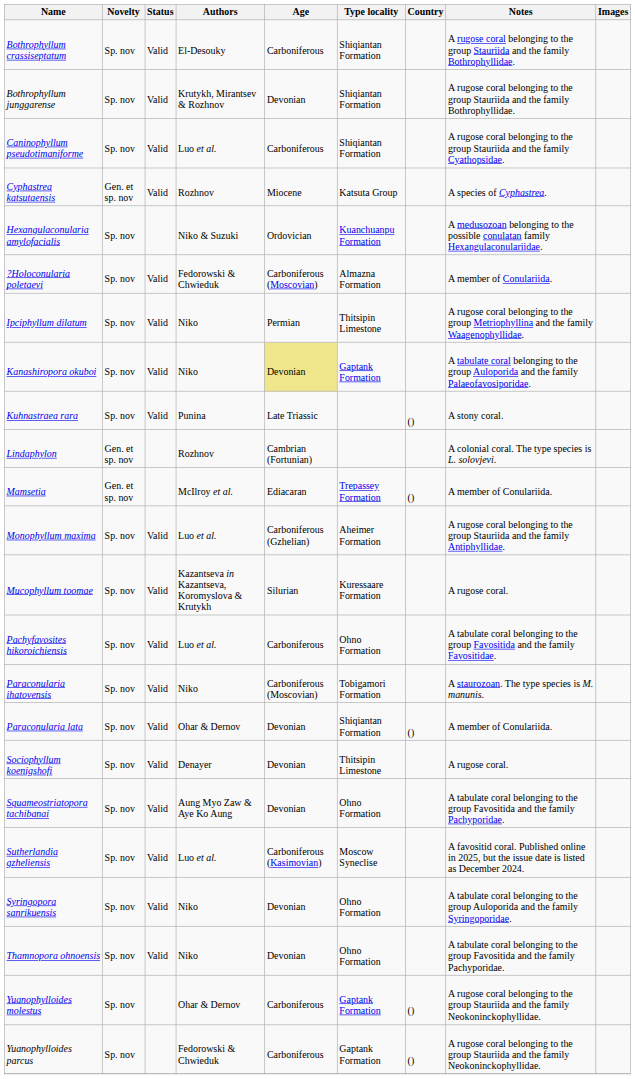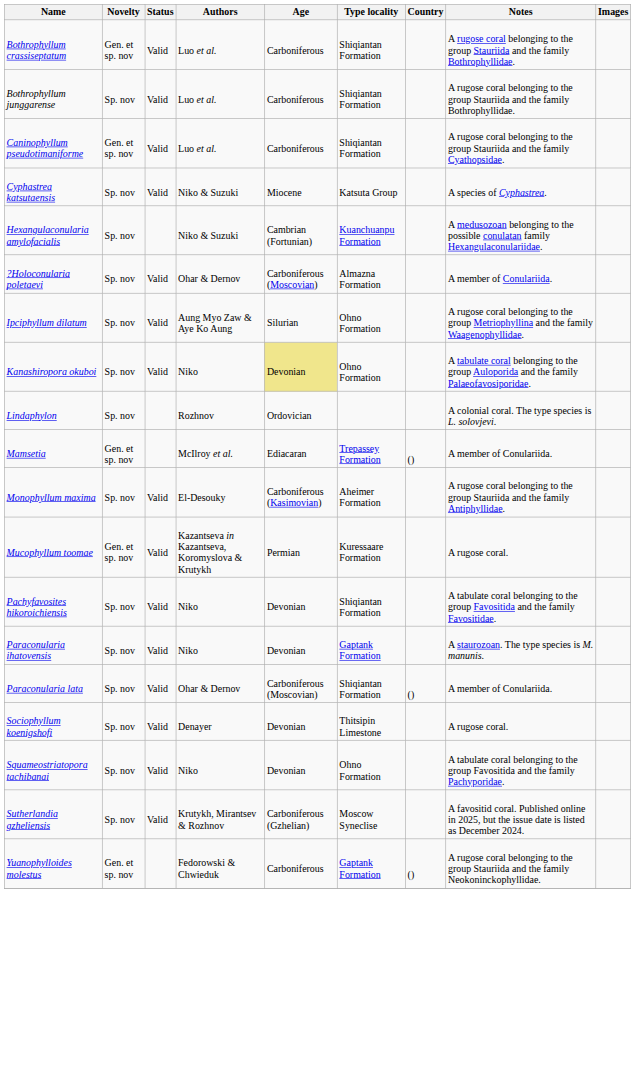(120, 50) Sp. nov -> (119, 50) Gen. et sp. nov
(202, 50) El-Desouky -> (197, 50) Luo et al.
(217, 99) Krutykh, Mirantsev & Rozhnov -> (197, 99) Luo et al.
(286, 99) Devonian -> (295, 99) Carboniferous
(120, 148) Sp. nov -> (119, 148) Gen. et sp. nov
(119, 192) Gen. et sp. nov -> (120, 192) Sp. nov
(196, 192) Rozhnov -> (208, 192) Niko & Suzuki
(289, 236) Ordovician -> (289, 236) Cambrian (Fortunian)
(207, 279) Fedorowski & Chwieduk -> (209, 279) Ohar & Dernov
(188, 323) Niko -> (215, 323) Aung Myo Zaw & Aye Ko Aung
(283, 323) Permian -> (283, 323) Silurian
(360, 323) Thitsipin Limestone -> (360, 323) Ohno Formation
(360, 372) Gaptank Formation -> (360, 372) Ohno Formation
- row: (42, 416)
(119, 454) Gen. et sp. nov -> (120, 416) Sp. nov
(289, 454) Cambrian (Fortunian) -> (289, 416) Ordovician
(197, 535) Luo et al. -> (202, 497) El-Desouky
(295, 535) Carboniferous (Gzhelian) -> (295, 497) Carboniferous (Kasimovian)
(120, 590) Sp. nov -> (119, 552) Gen. et sp. nov
(283, 590) Silurian -> (283, 552) Permian
(197, 645) Luo et al. -> (188, 607) Niko
(295, 645) Carboniferous -> (286, 607) Devonian
(360, 645) Ohno Formation -> (361, 607) Shiqiantan Formation
(295, 689) Carboniferous (Moscovian) -> (286, 651) Devonian
(362, 689) Tobigamori Formation -> (360, 651) Gaptank Formation
(286, 727) Devonian -> (295, 689) Carboniferous (Moscovian)
(215, 808) Aung Myo Zaw & Aye Ko Aung -> (188, 770) Niko
(197, 858) Luo et al. -> (217, 820) Krutykh, Mirantsev & Rozhnov
(295, 858) Carboniferous (Kasimovian) -> (295, 820) Carboniferous (Gzhelian)
- row: (31, 907)
- row: (53, 956)
(120, 1005) Sp. nov -> (119, 869) Gen. et sp. nov
(209, 1005) Ohar & Dernov -> (207, 869) Fedorowski & Chwieduk
- row: (39, 1054)
